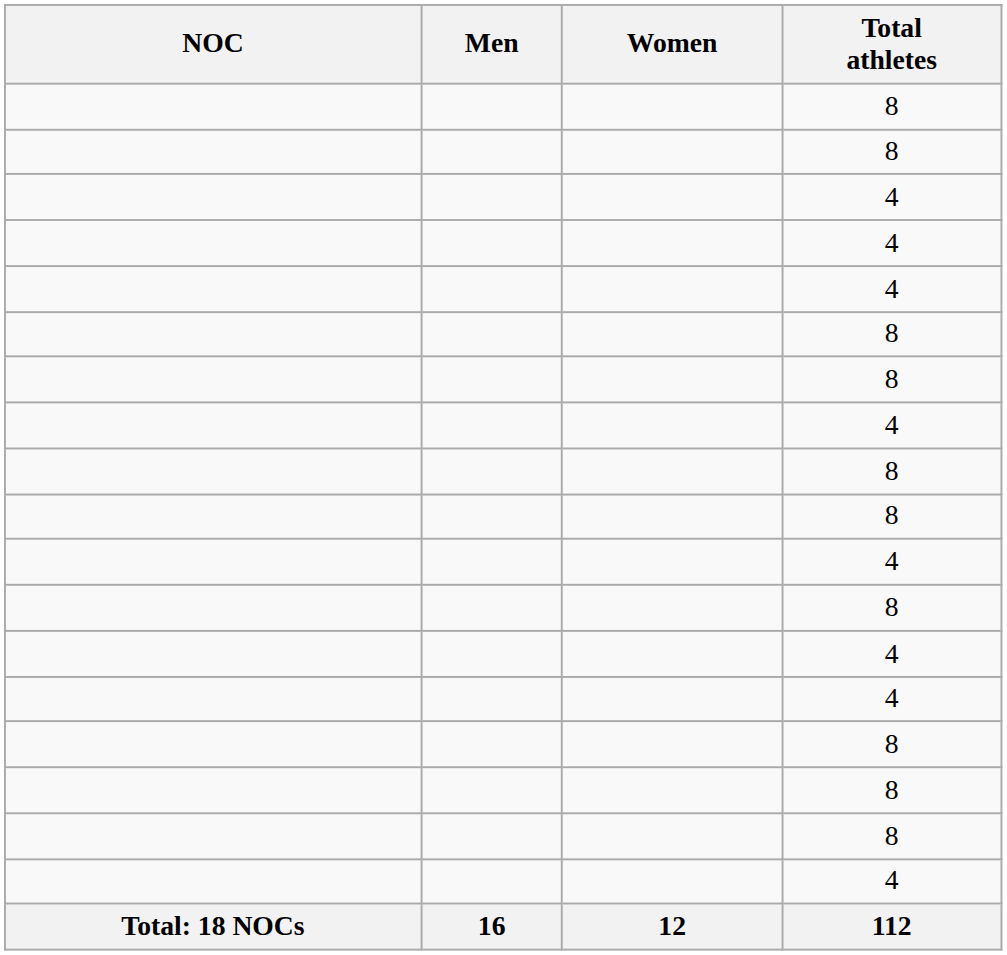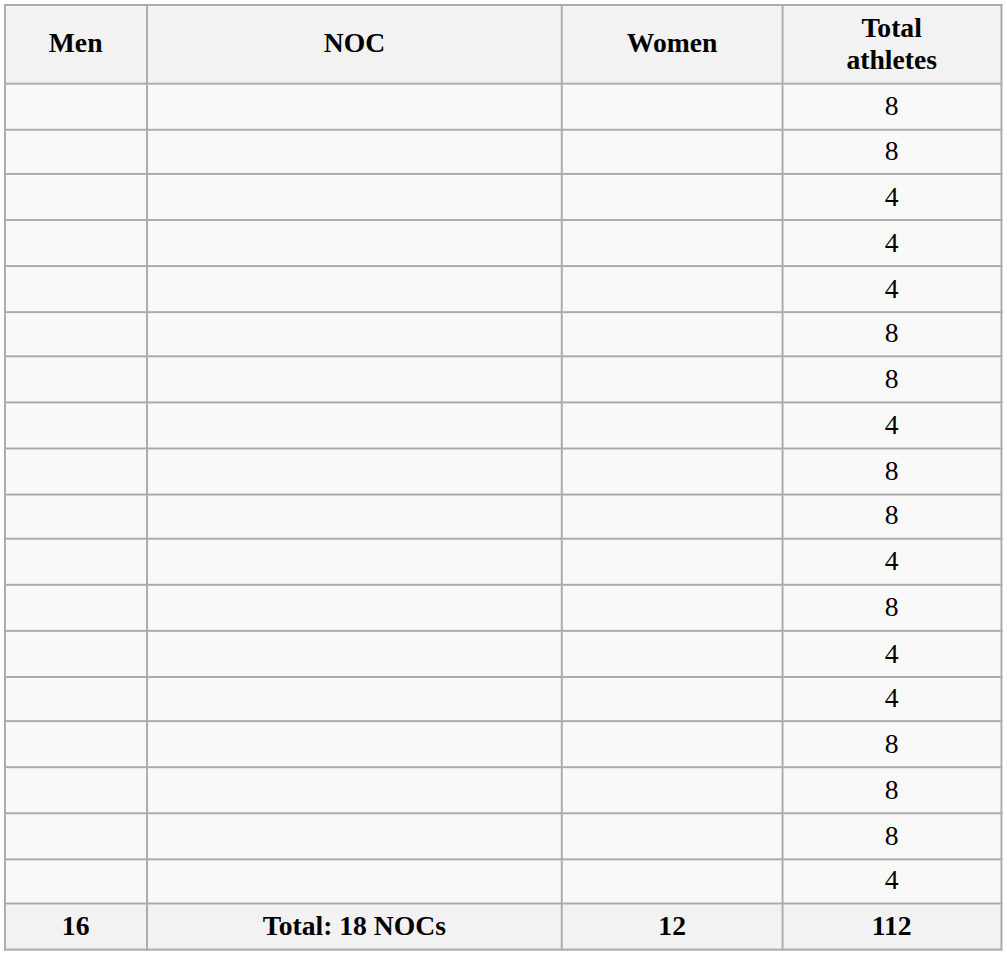columns swapped: (213, 44) <-> (492, 44)
